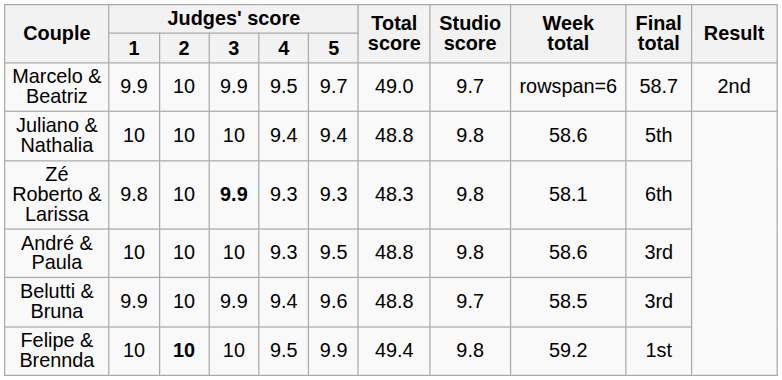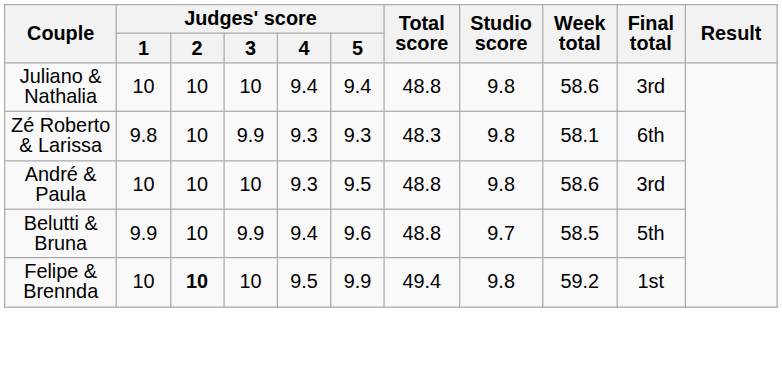- row: (57, 86)
(659, 135) 5th -> (651, 86) 3rd
(234, 194) bold -> (250, 135) normal
(659, 302) 3rd -> (651, 233) 5th
